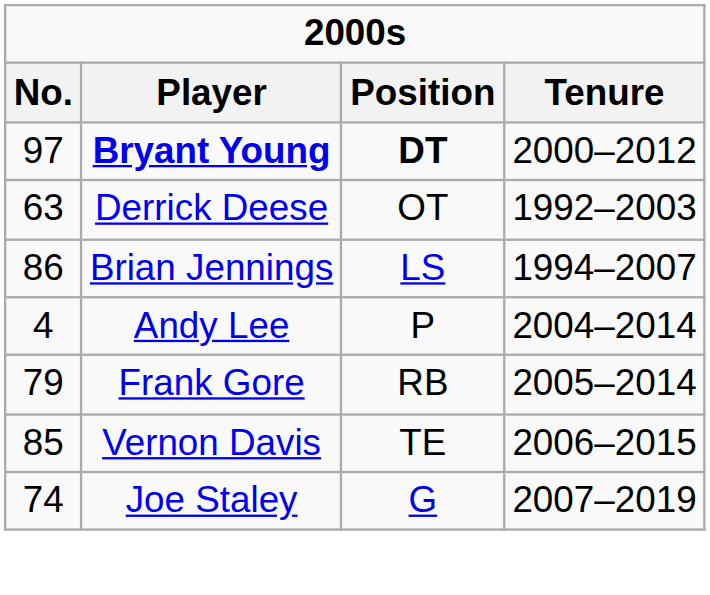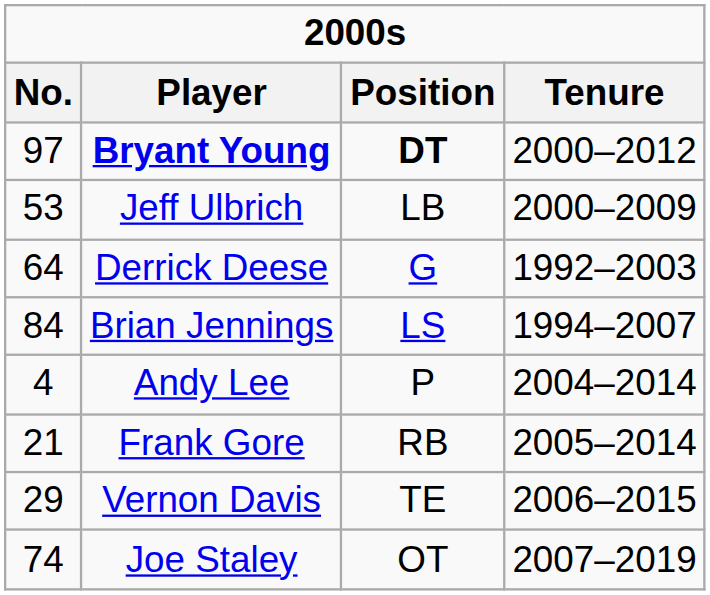+ row: (212, 208)
(43, 208) 63 -> (43, 267) 64
(423, 208) OT -> (423, 267) G
(43, 267) 86 -> (43, 325) 84
(43, 383) 79 -> (43, 442) 21
(43, 442) 85 -> (43, 500) 29
(423, 500) G -> (423, 558) OT
